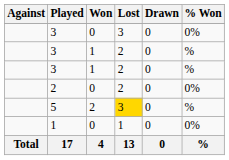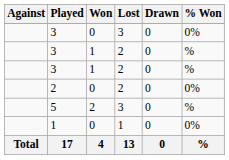(121, 107) gold background -> (121, 107) no background
